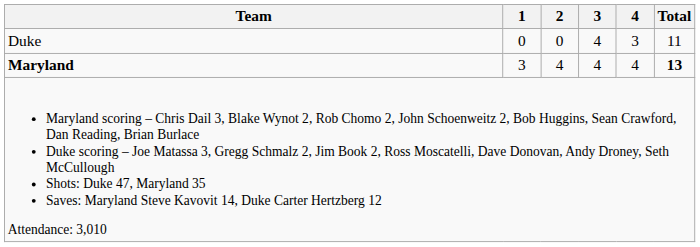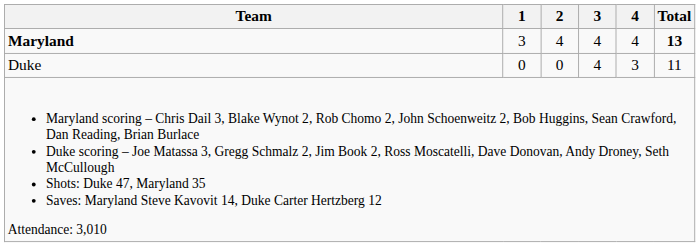rows swapped: (41, 65) <-> (25, 41)
